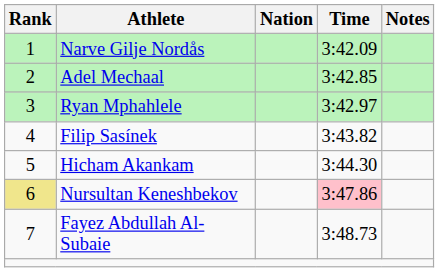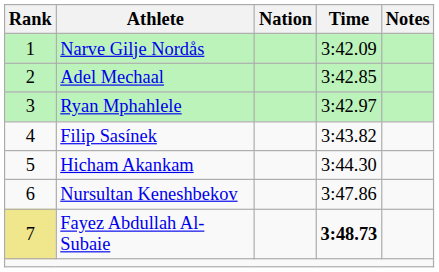(30, 194) khaki background -> (30, 194) no background
(349, 194) pink background -> (349, 194) no background
(30, 233) no background -> (30, 233) khaki background
(349, 233) normal -> (349, 233) bold
